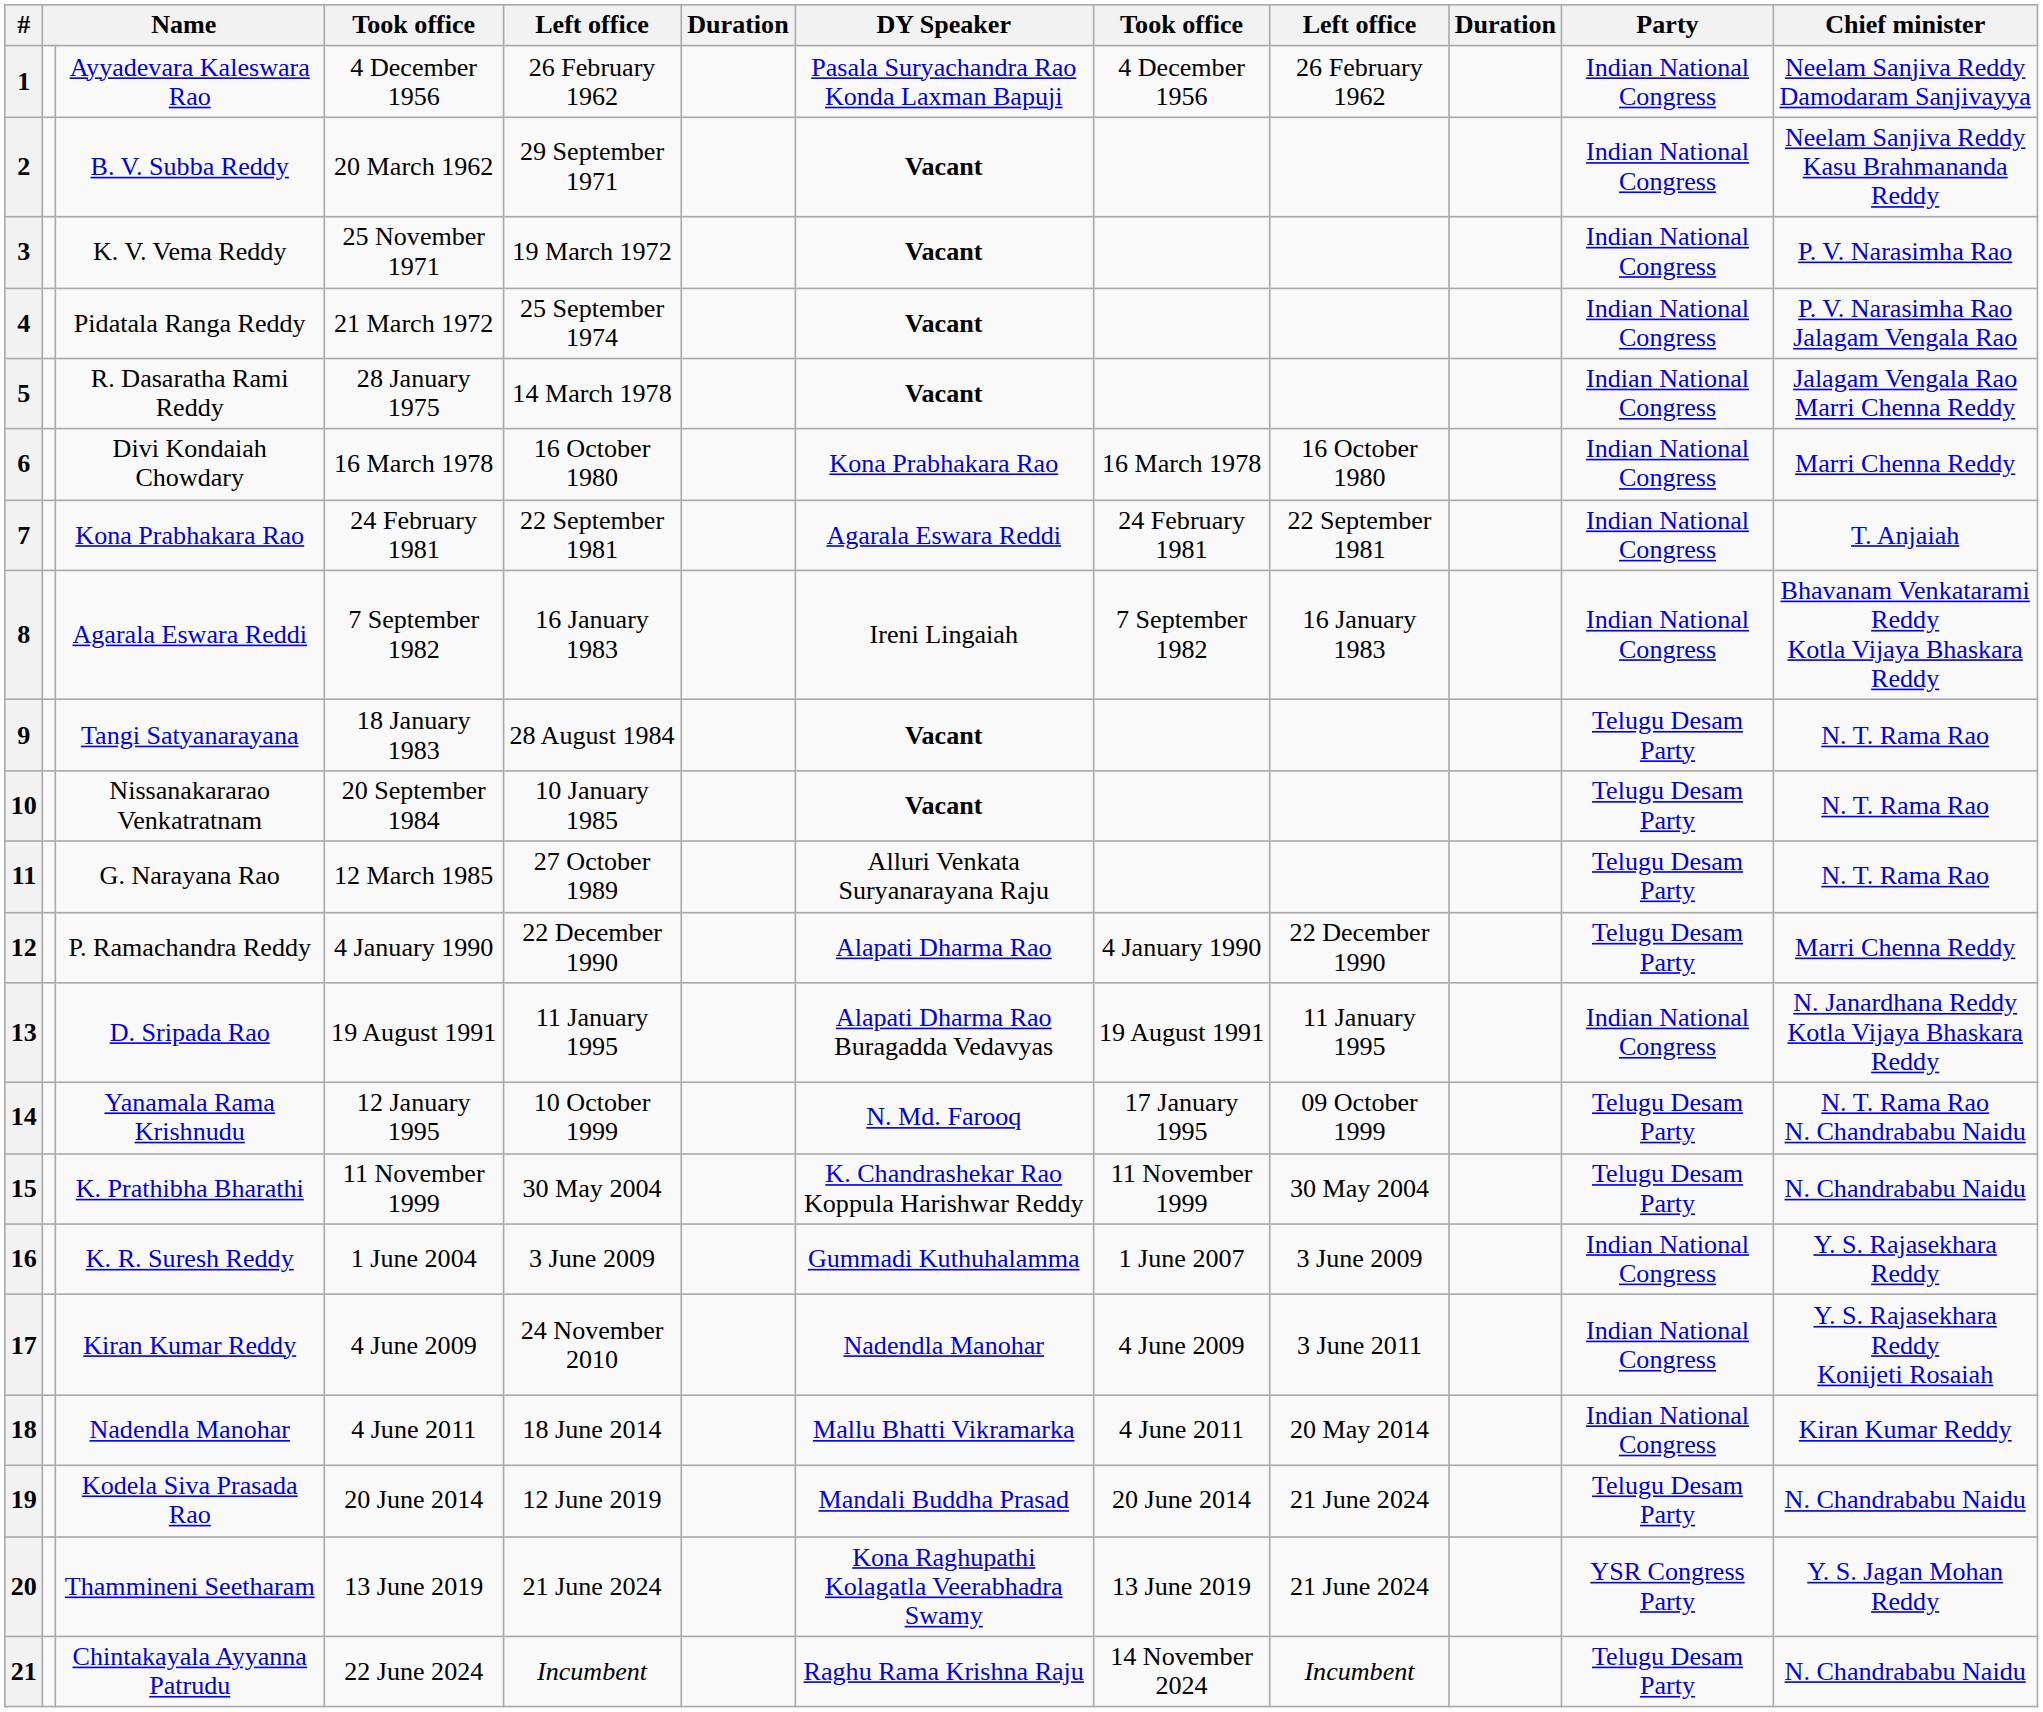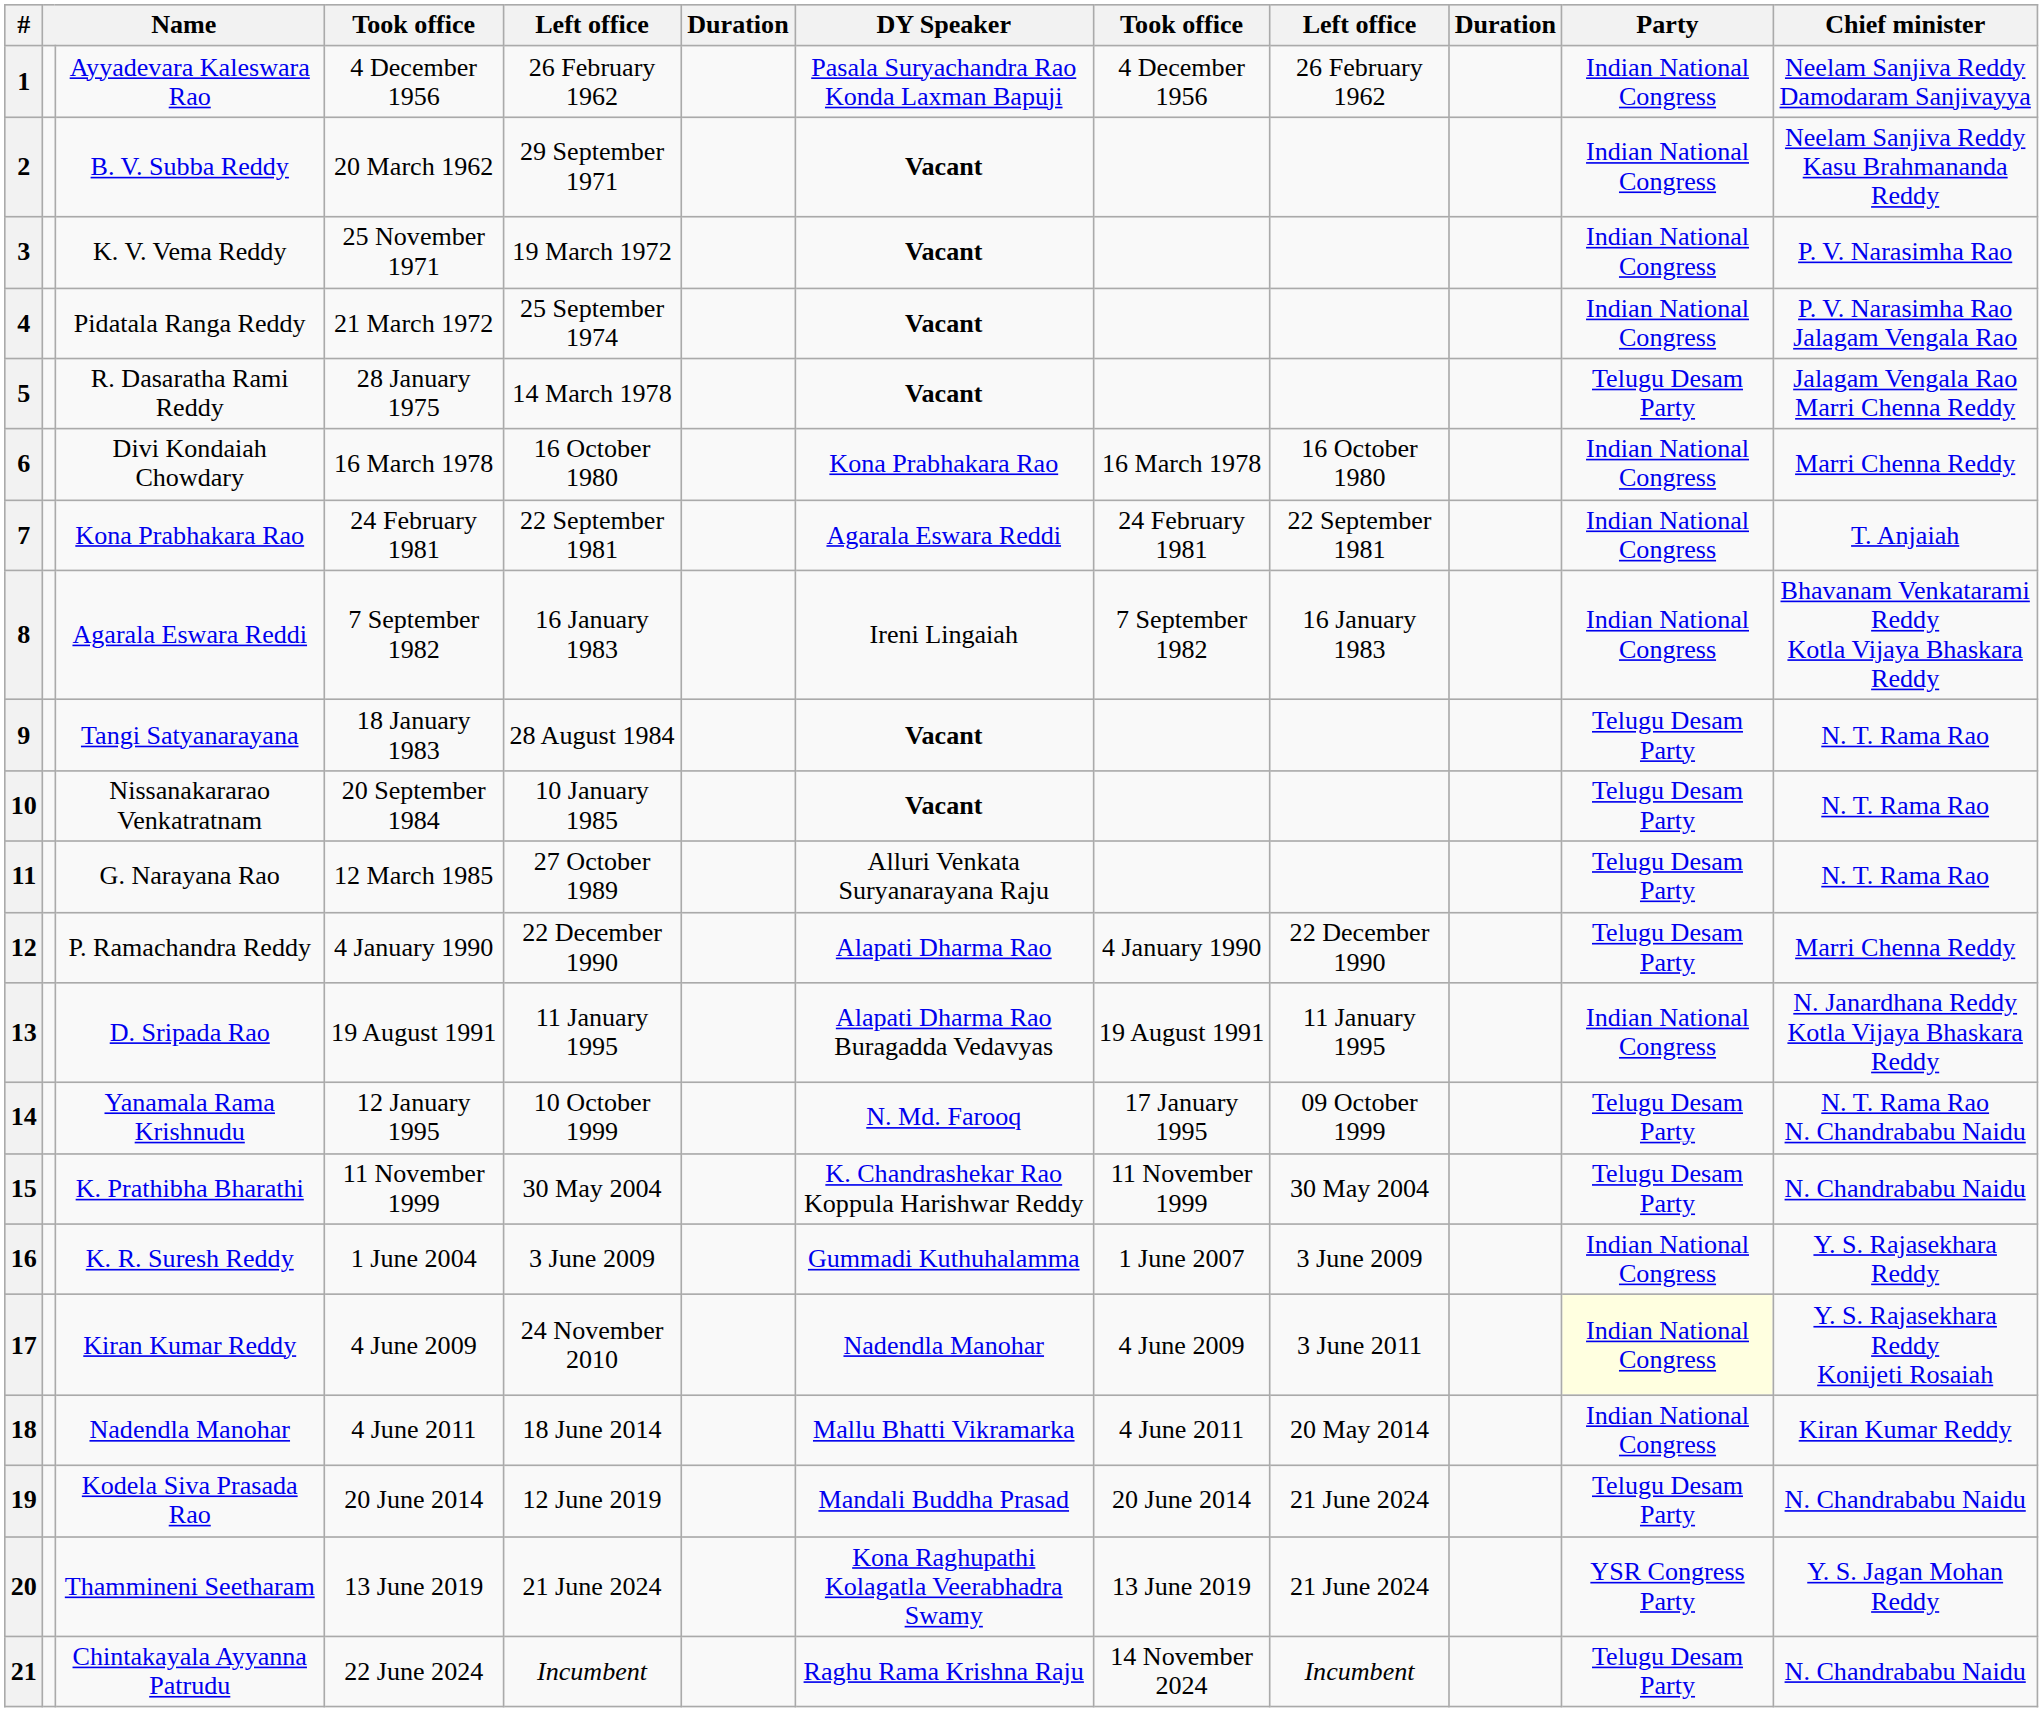(1668, 393) Indian National Congress -> (1668, 393) Telugu Desam Party
(1668, 1344) no background -> (1668, 1344) lightyellow background
